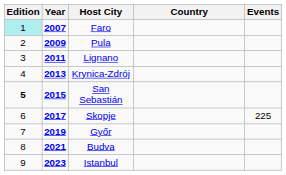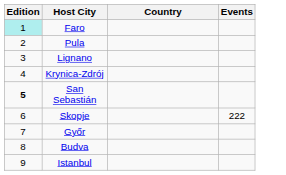- column: (55, 12)
(263, 116) 225 -> (237, 116) 222
